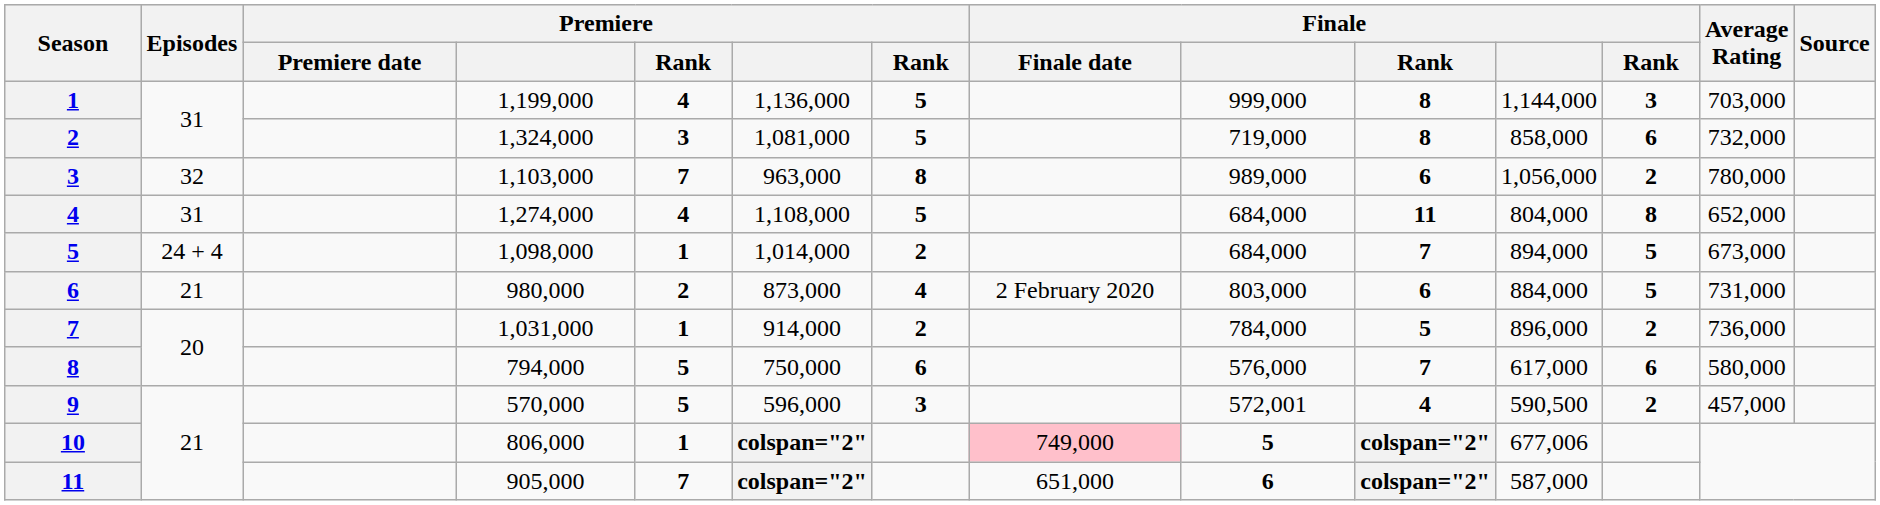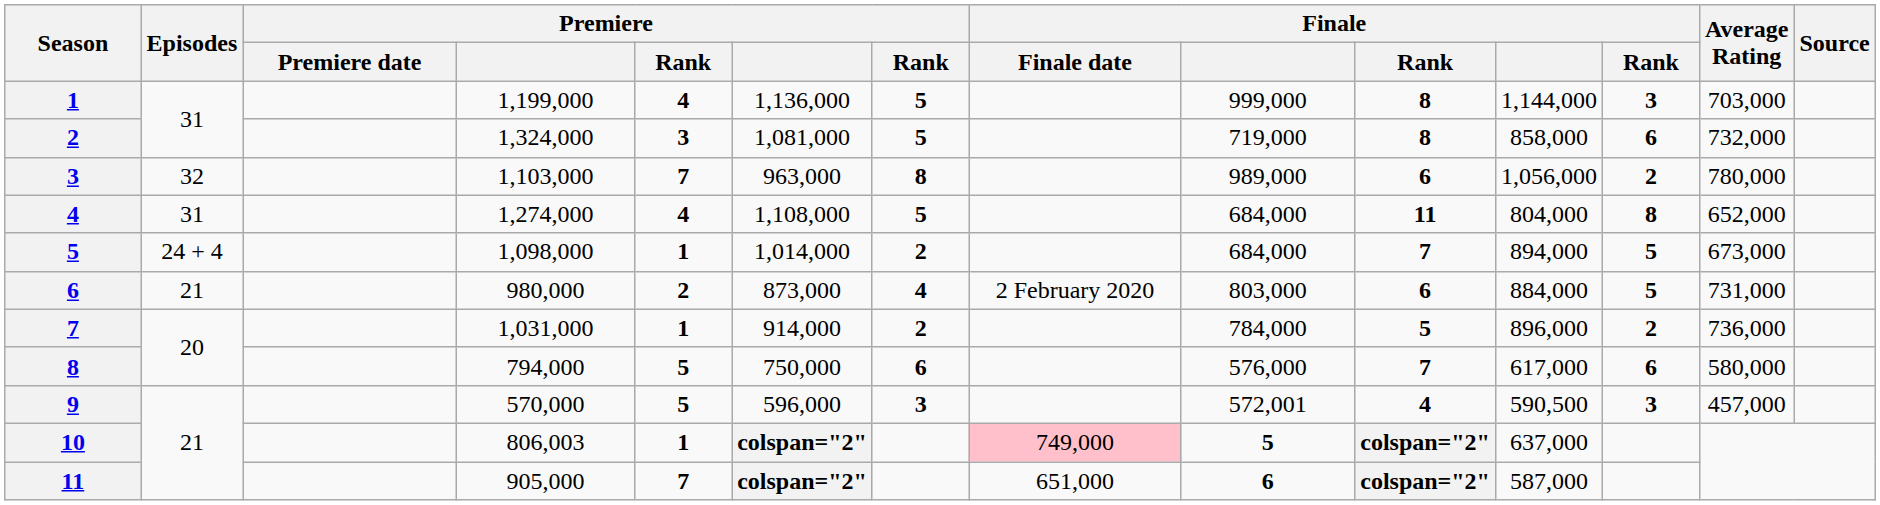(1651, 404) 2 -> (1651, 404) 3
(546, 442) 806,000 -> (546, 442) 806,003
(1549, 442) 677,006 -> (1549, 442) 637,000
